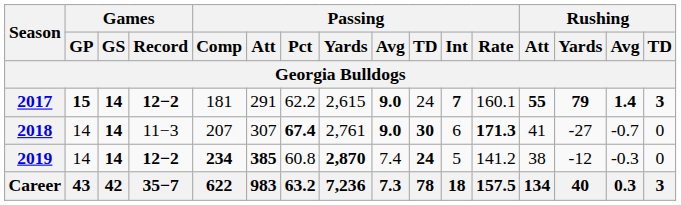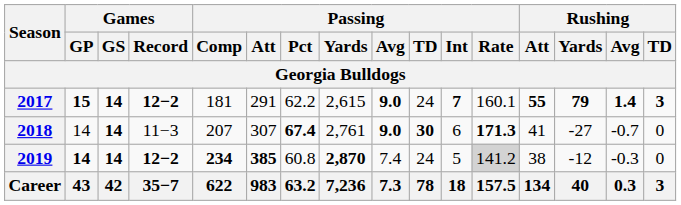(81, 158) normal -> (81, 158) bold
(425, 158) bold -> (425, 158) normal
(496, 158) no background -> (496, 158) lightgrey background
